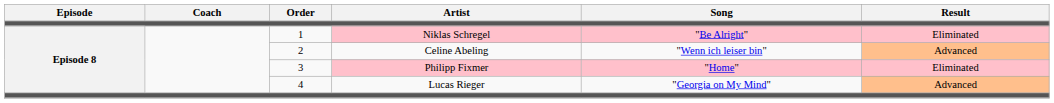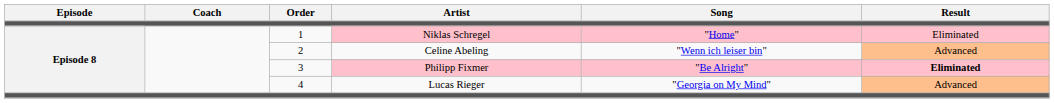(722, 34) "Be Alright" -> (722, 34) "Home"
(722, 67) "Home" -> (722, 67) "Be Alright"
(956, 67) normal -> (956, 67) bold
